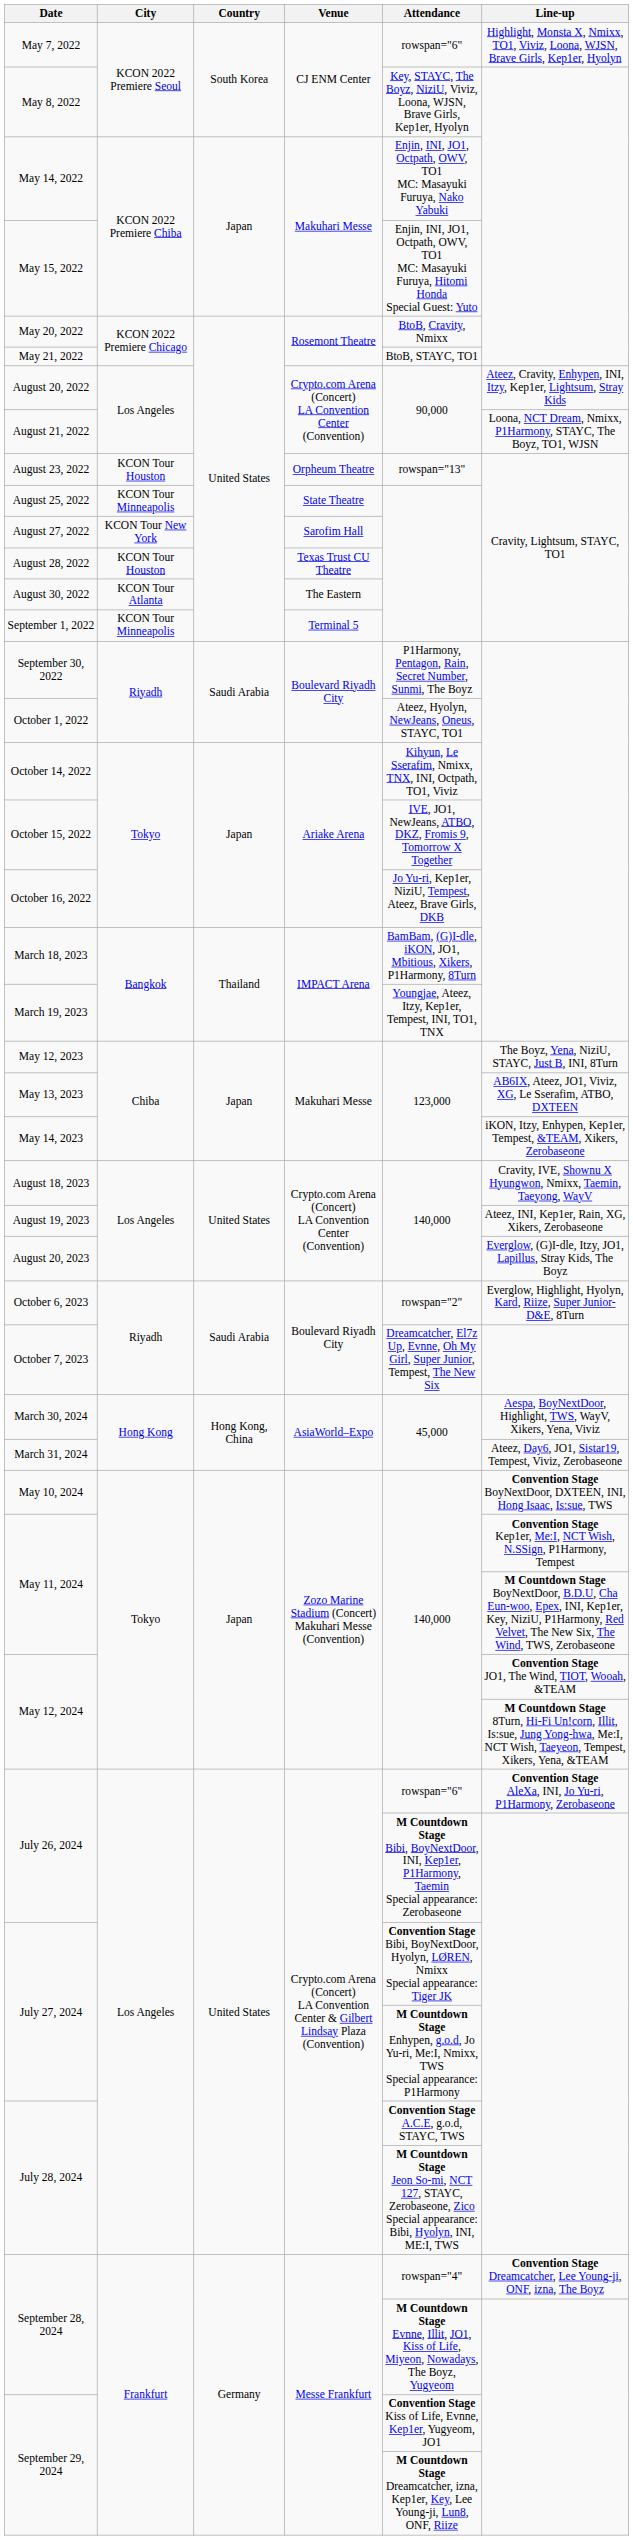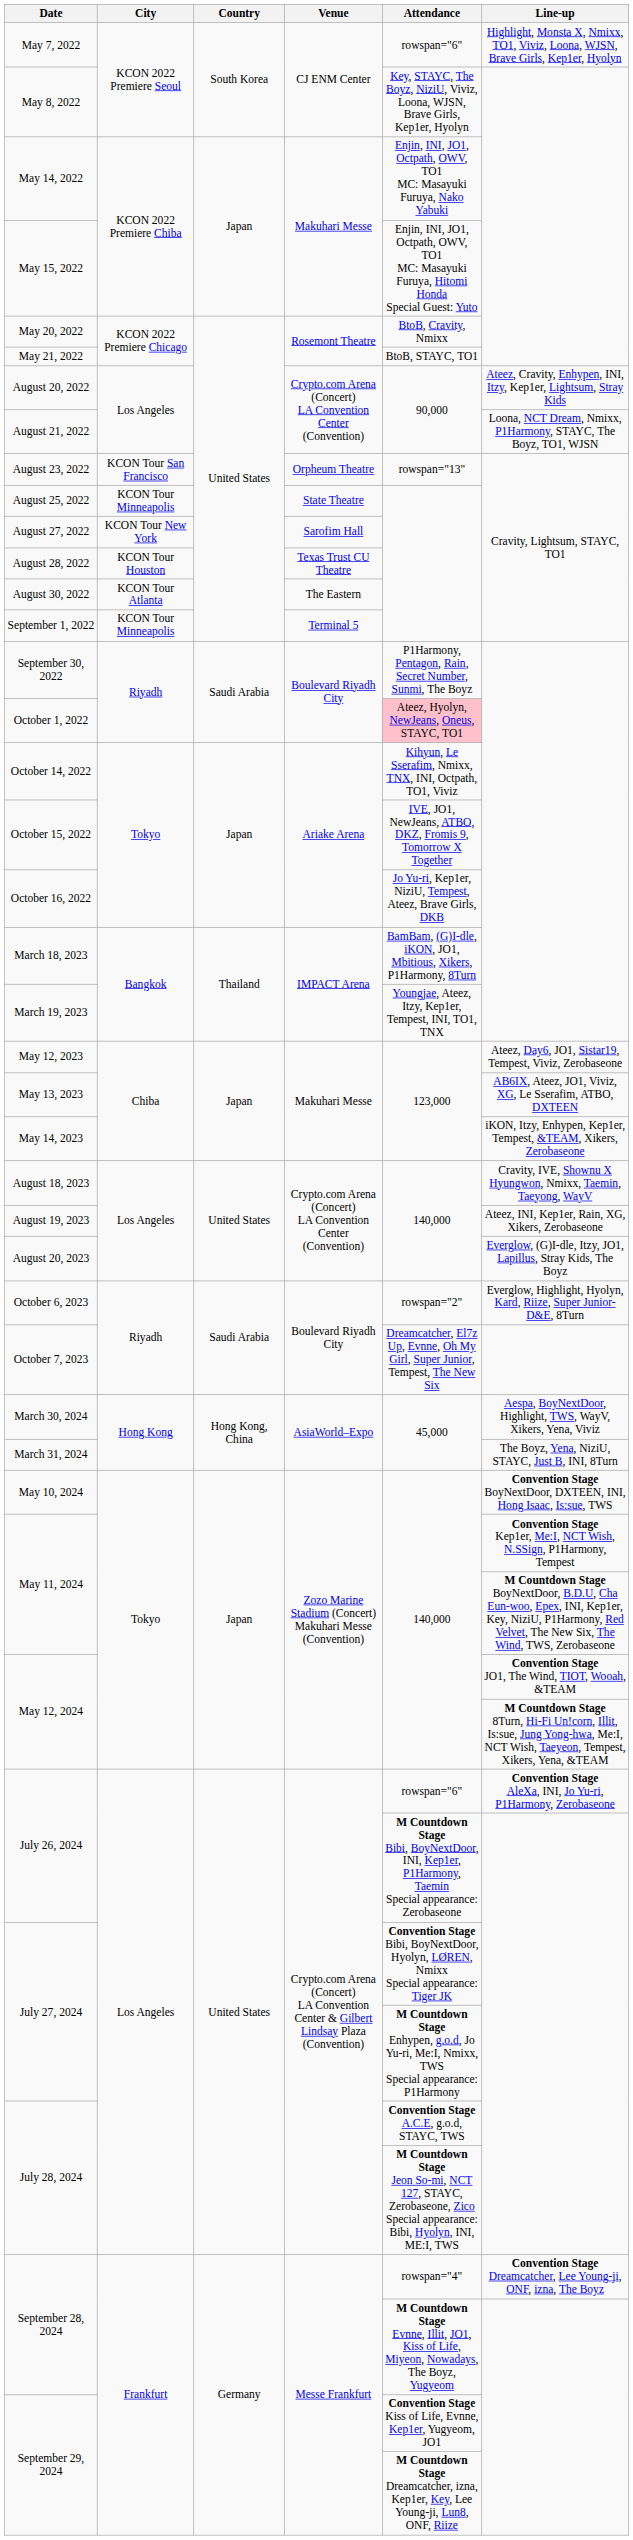(146, 469) KCON Tour Houston -> (146, 469) KCON Tour San Francisco
(432, 720) no background -> (432, 720) pink background
(555, 1057) The Boyz, Yena, NiziU, STAYC, Just B, INI, 8Turn -> (555, 1057) Ateez, Day6, JO1, Sistar19, Tempest, Viviz, Zerobaseone
(555, 1454) Ateez, Day6, JO1, Sistar19, Tempest, Viviz, Zerobaseone -> (555, 1454) The Boyz, Yena, NiziU, STAYC, Just B, INI, 8Turn
